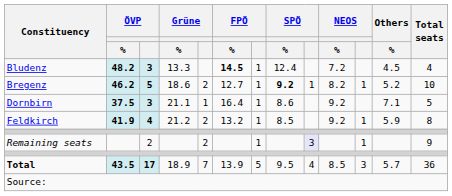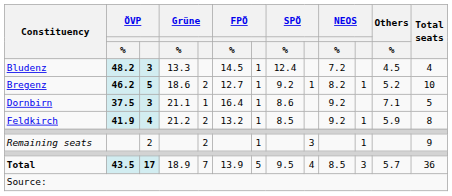(232, 67) bold -> (232, 67) normal
(285, 85) bold -> (285, 85) normal
(312, 142) lavender background -> (312, 142) no background
